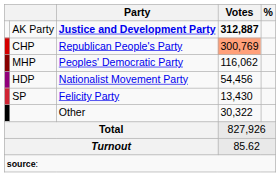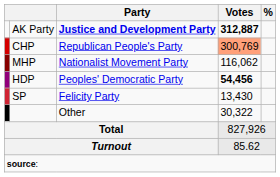(121, 63) Peoples' Democratic Party -> (123, 63) Nationalist Movement Party
(123, 79) Nationalist Movement Party -> (121, 79) Peoples' Democratic Party
(237, 79) normal -> (237, 79) bold
